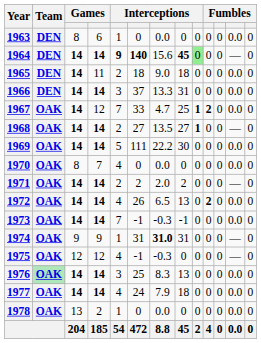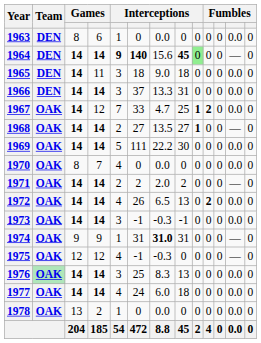(119, 73) 2 -> (119, 73) 3
(119, 219) 7 -> (119, 219) 3
(162, 292) 7.9 -> (162, 292) 6.0
